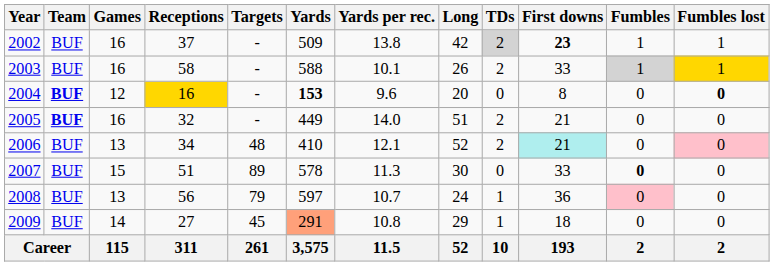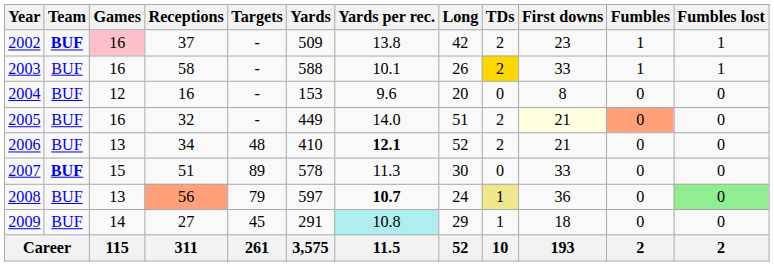(67, 42) normal -> (67, 42) bold
(117, 42) no background -> (117, 42) pink background
(500, 42) lightgrey background -> (500, 42) no background
(563, 42) bold -> (563, 42) normal
(500, 68) no background -> (500, 68) gold background
(640, 68) lightgrey background -> (640, 68) no background
(721, 68) gold background -> (721, 68) no background
(67, 94) bold -> (67, 94) normal
(186, 94) gold background -> (186, 94) no background
(310, 94) bold -> (310, 94) normal
(721, 94) bold -> (721, 94) normal
(67, 119) bold -> (67, 119) normal
(563, 119) no background -> (563, 119) lightyellow background
(640, 119) no background -> (640, 119) lightsalmon background
(387, 145) normal -> (387, 145) bold
(563, 145) paleturquoise background -> (563, 145) no background
(721, 145) pink background -> (721, 145) no background
(67, 171) normal -> (67, 171) bold
(640, 171) bold -> (640, 171) normal
(186, 196) no background -> (186, 196) lightsalmon background
(387, 196) normal -> (387, 196) bold
(500, 196) no background -> (500, 196) khaki background
(640, 196) pink background -> (640, 196) no background
(721, 196) no background -> (721, 196) lightgreen background
(310, 222) lightsalmon background -> (310, 222) no background
(387, 222) no background -> (387, 222) paleturquoise background
